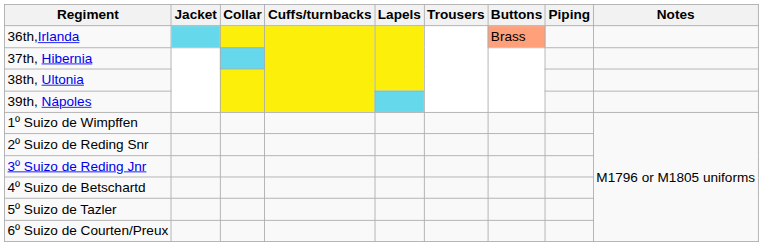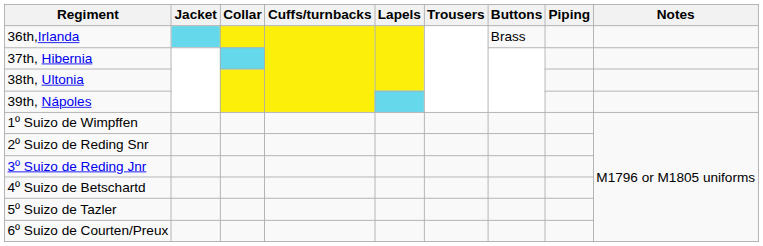(508, 36) lightsalmon background -> (508, 36) no background
